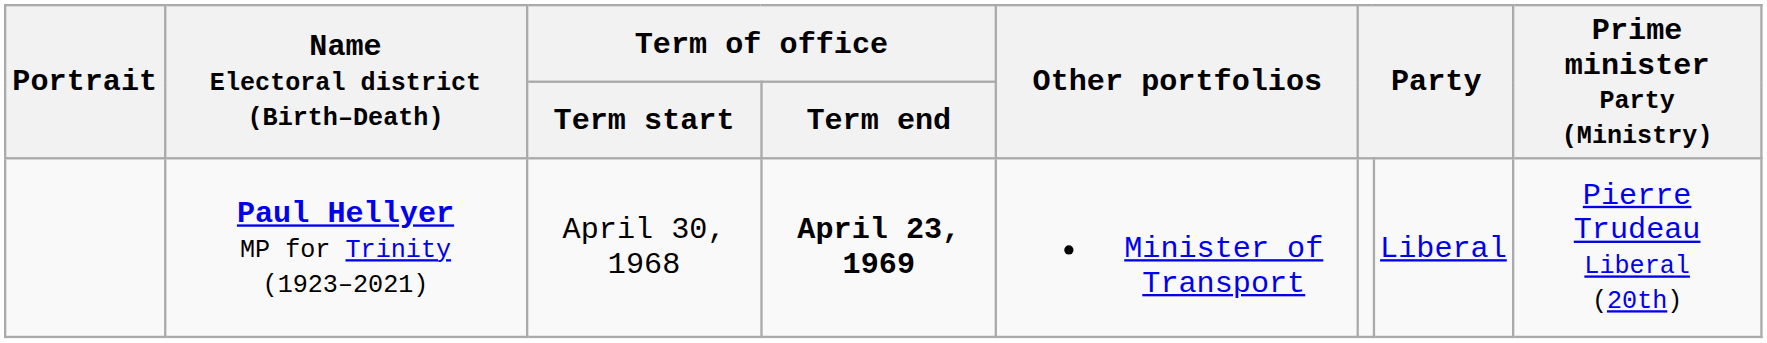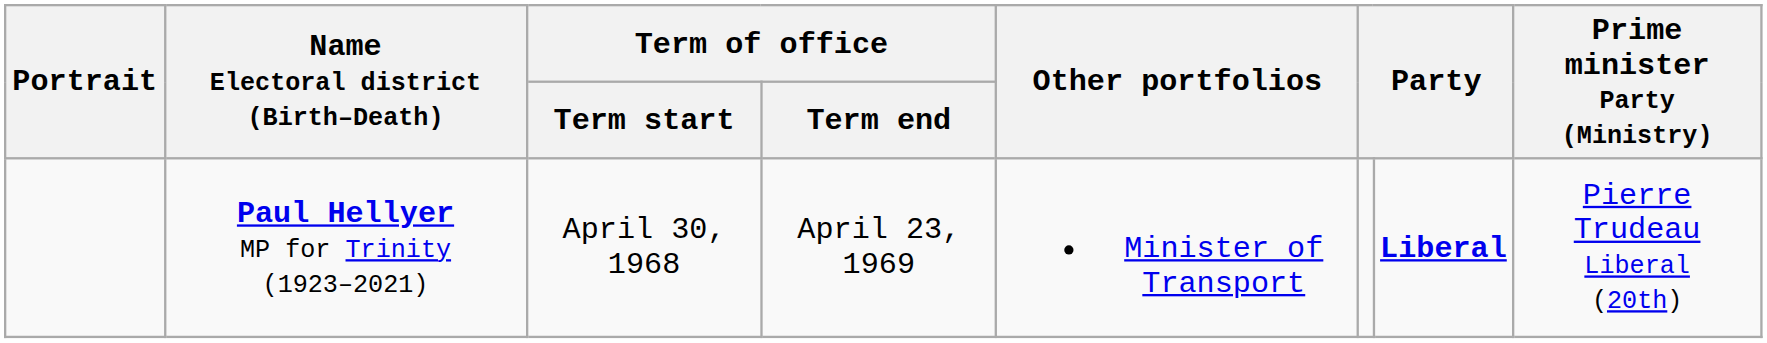(879, 248) bold -> (879, 248) normal
(1443, 248) normal -> (1443, 248) bold
